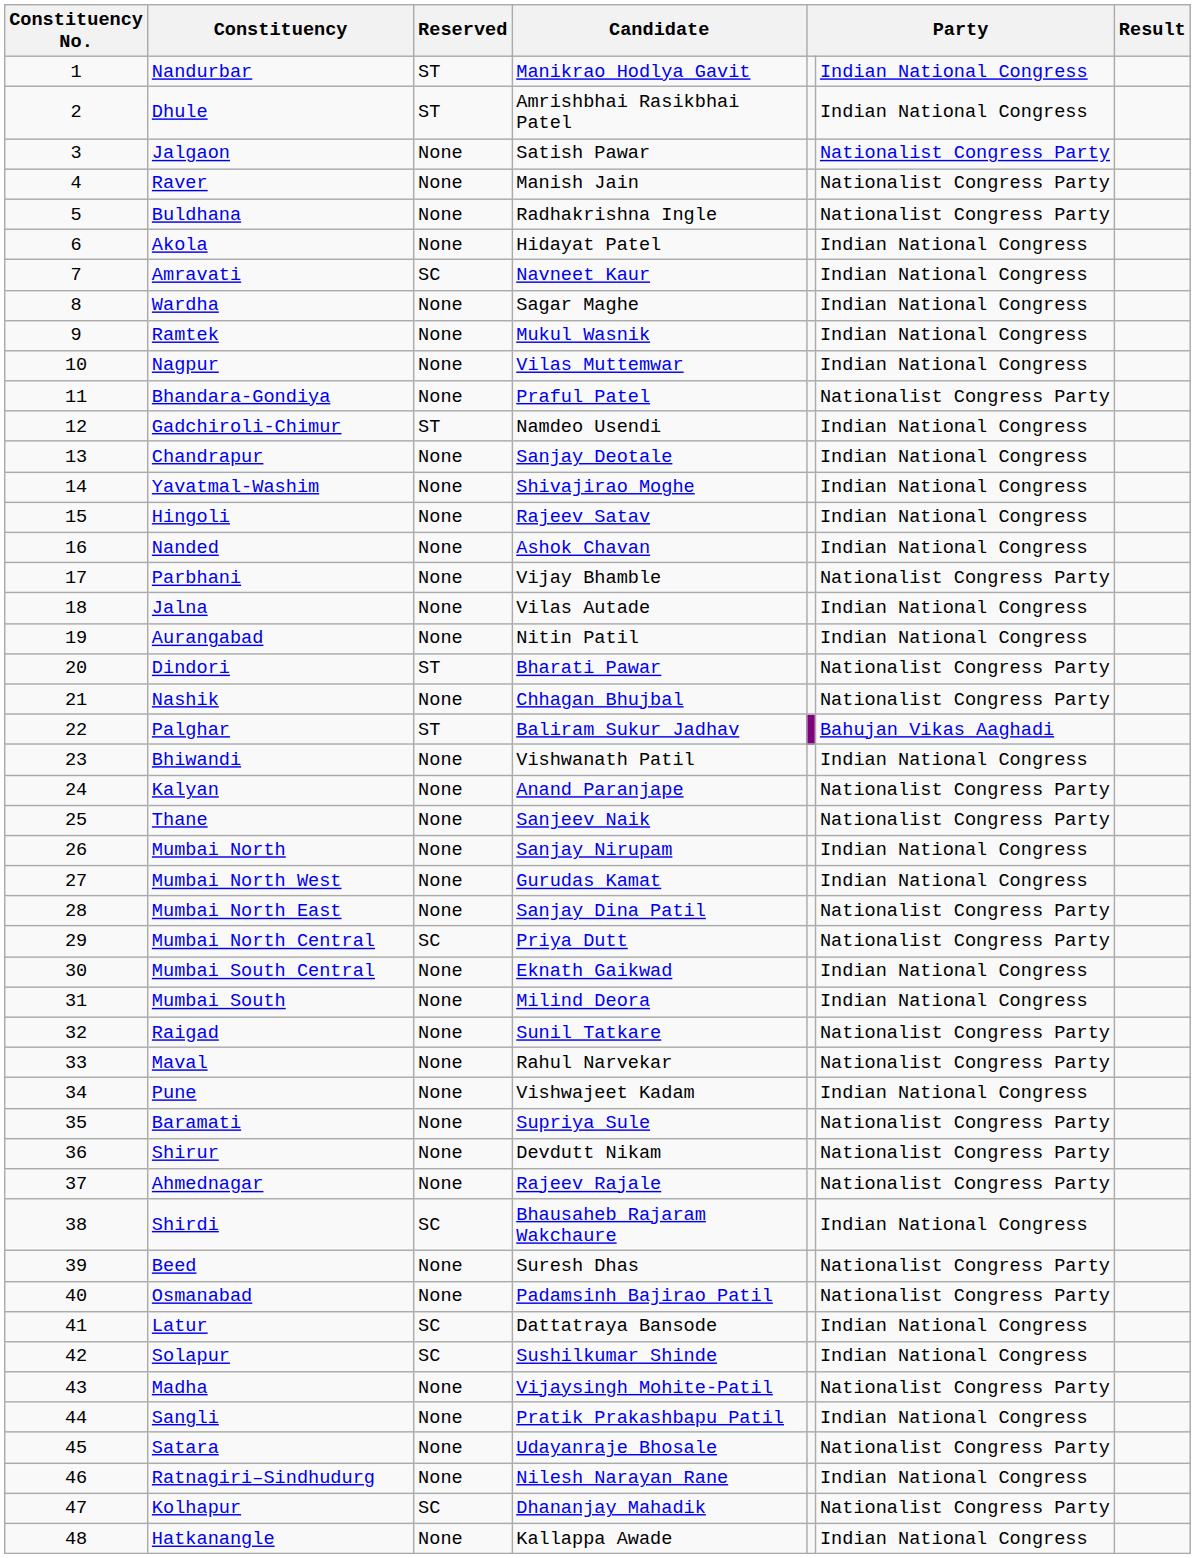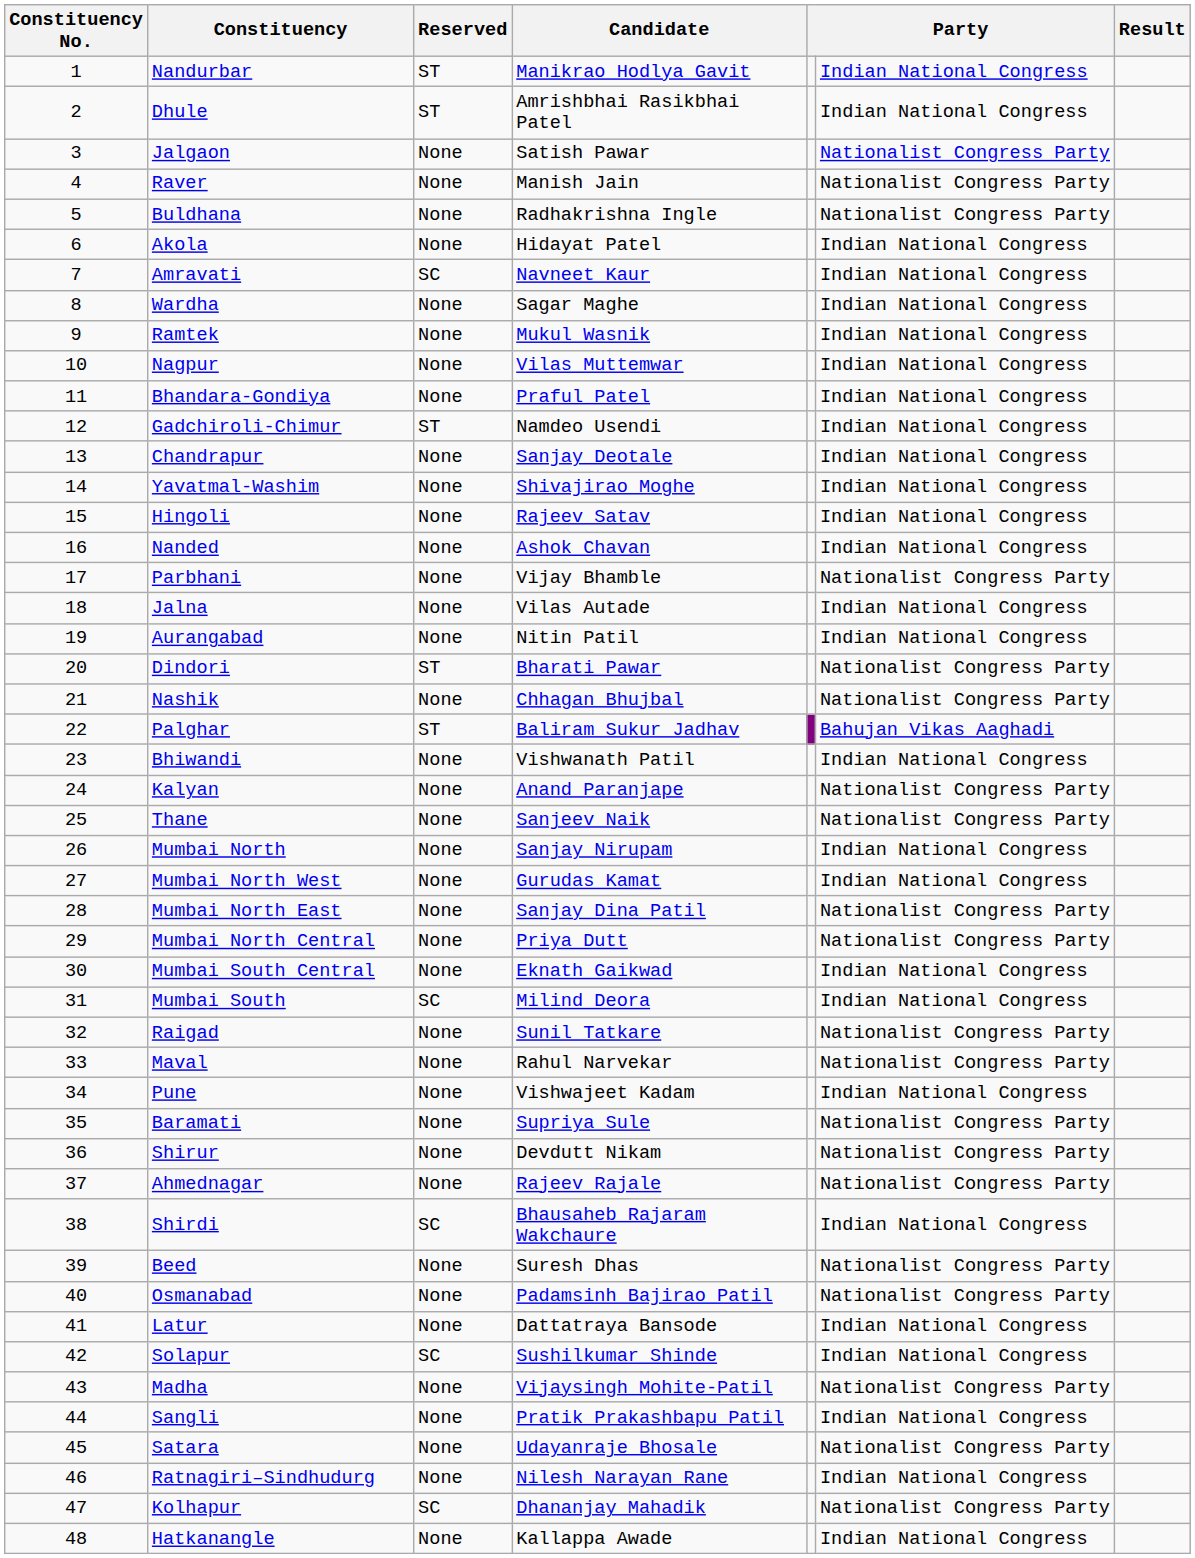(965, 396) Nationalist Congress Party -> (954, 396) Indian National Congress
(429, 941) SC -> (440, 941) None
(440, 1002) None -> (429, 1002) SC
(429, 1326) SC -> (440, 1326) None
